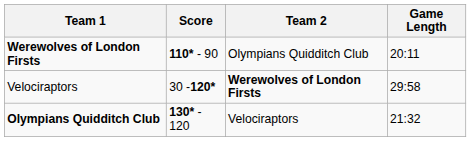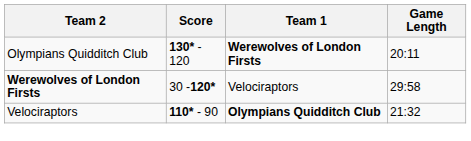columns swapped: (85, 20) <-> (306, 20)
(194, 53) 110* - 90 -> (185, 53) 130* - 120
(185, 119) 130* - 120 -> (194, 113) 110* - 90
